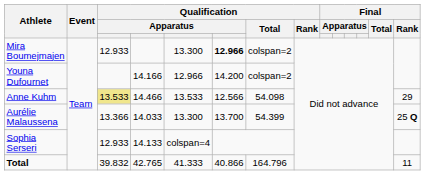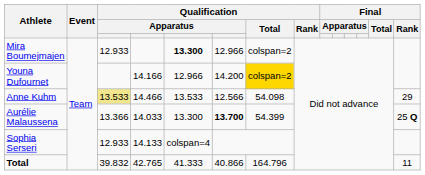(188, 51) normal -> (188, 51) bold
(229, 51) bold -> (229, 51) normal
(270, 77) no background -> (270, 77) gold background
(229, 117) normal -> (229, 117) bold
